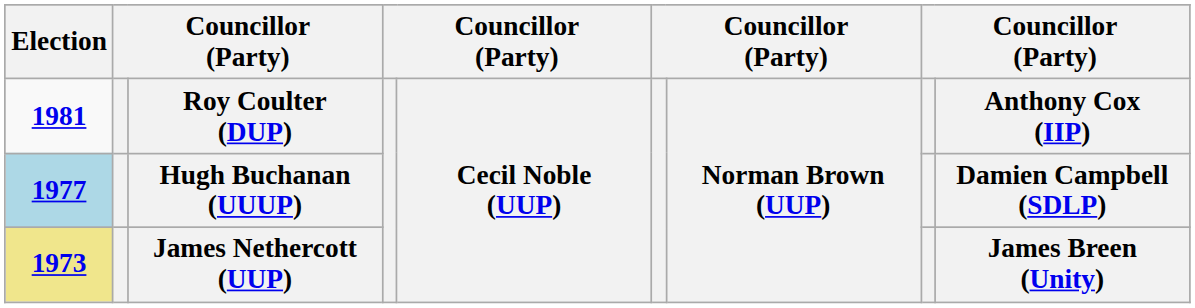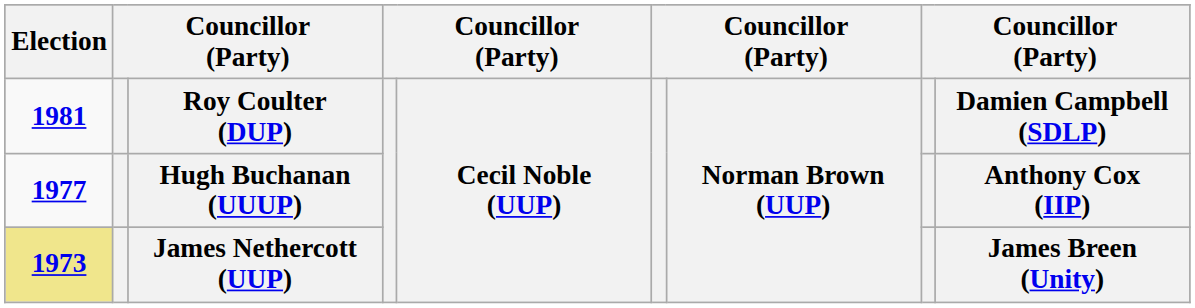(1062, 115) Anthony Cox (IIP) -> (1062, 115) Damien Campbell (SDLP)
(59, 189) lightblue background -> (59, 189) no background
(1062, 189) Damien Campbell (SDLP) -> (1062, 189) Anthony Cox (IIP)
